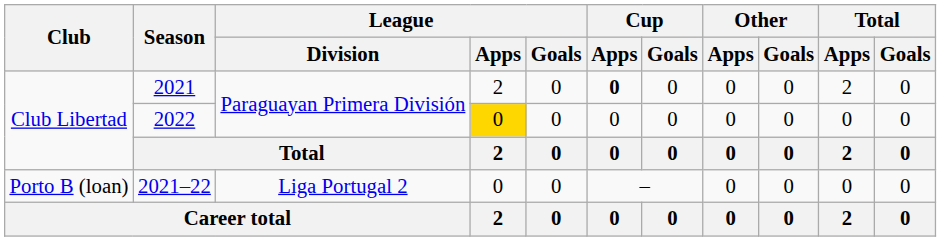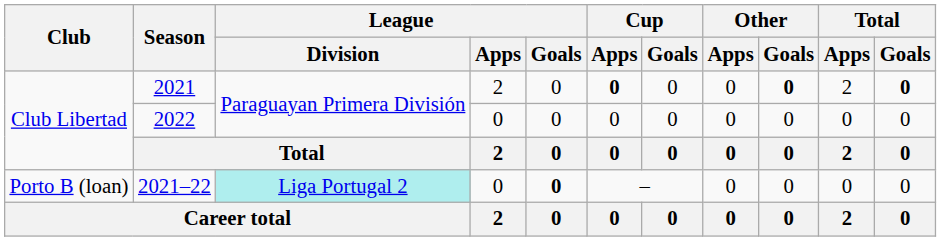(789, 86) normal -> (789, 86) bold
(905, 86) normal -> (905, 86) bold
(498, 119) gold background -> (498, 119) no background
(343, 185) no background -> (343, 185) paleturquoise background
(556, 185) normal -> (556, 185) bold
